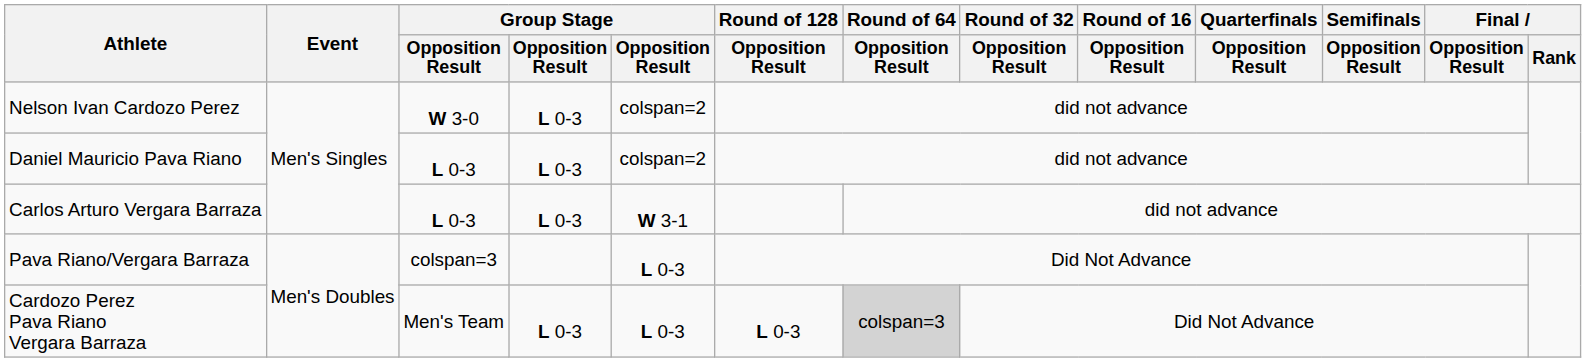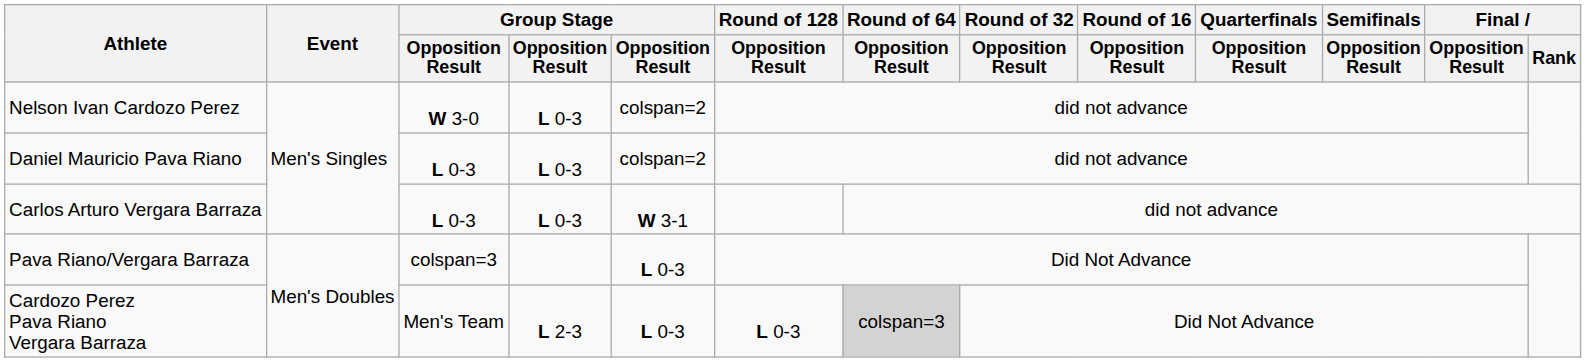(560, 332) L 0-3 -> (560, 332) L 2-3
